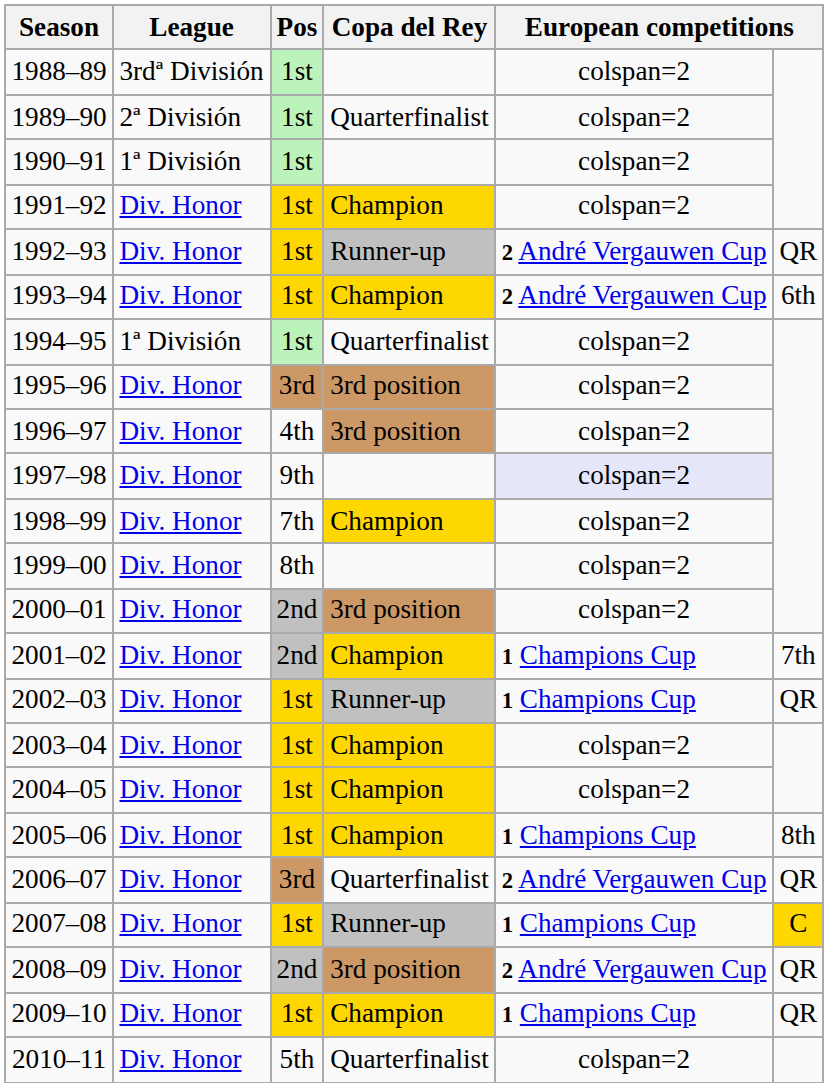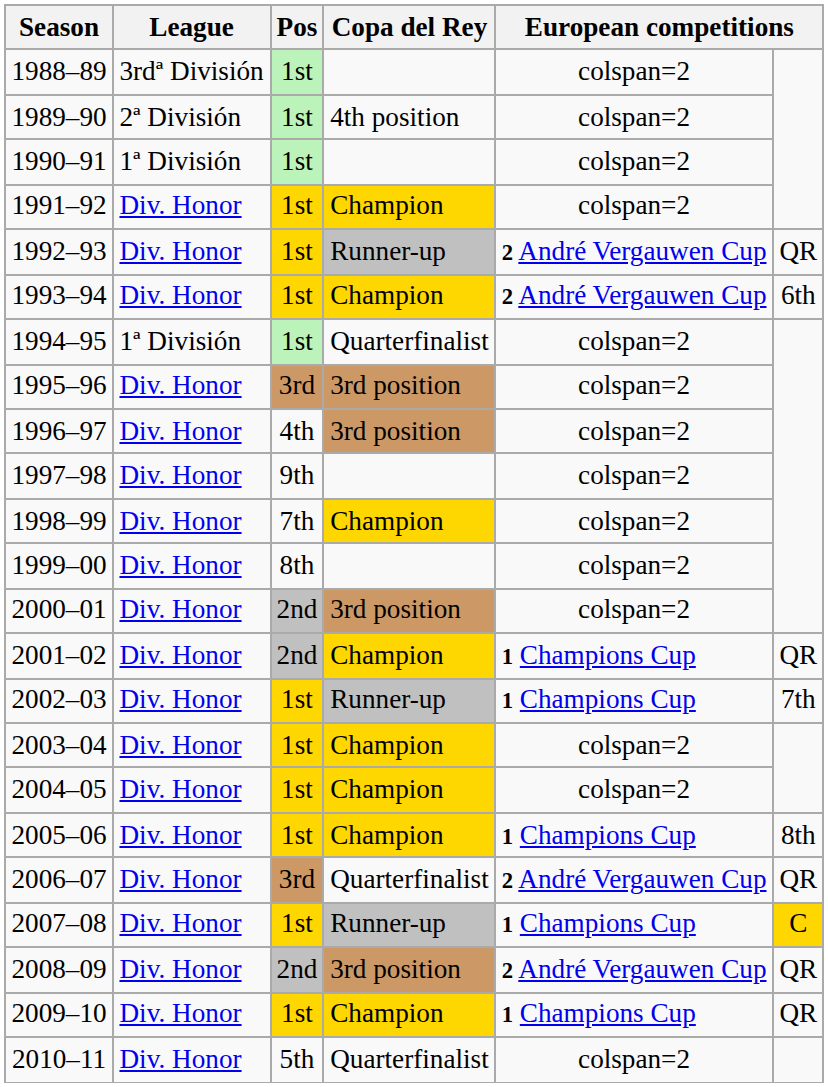(410, 116) Quarterfinalist -> (395, 116) 4th position
(634, 475) lavender background -> (634, 475) no background
(798, 654) 7th -> (798, 654) QR
(798, 699) QR -> (798, 699) 7th
